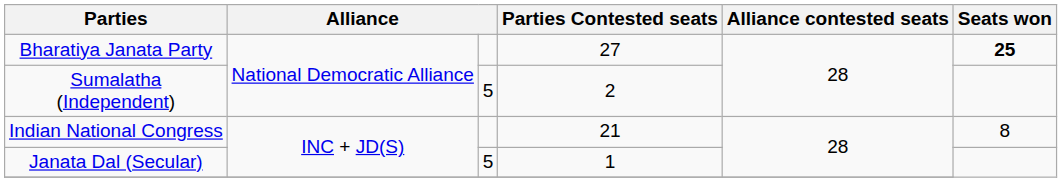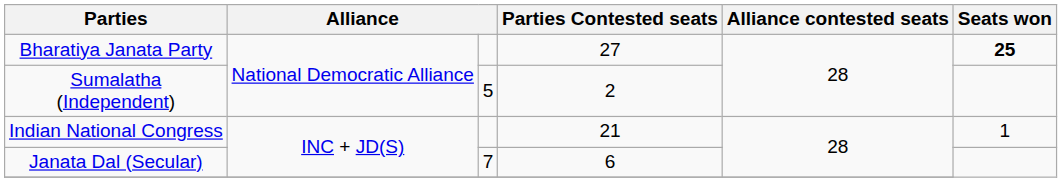(1005, 131) 8 -> (1005, 131) 1
(488, 161) 5 -> (488, 161) 7
(610, 161) 1 -> (610, 161) 6
